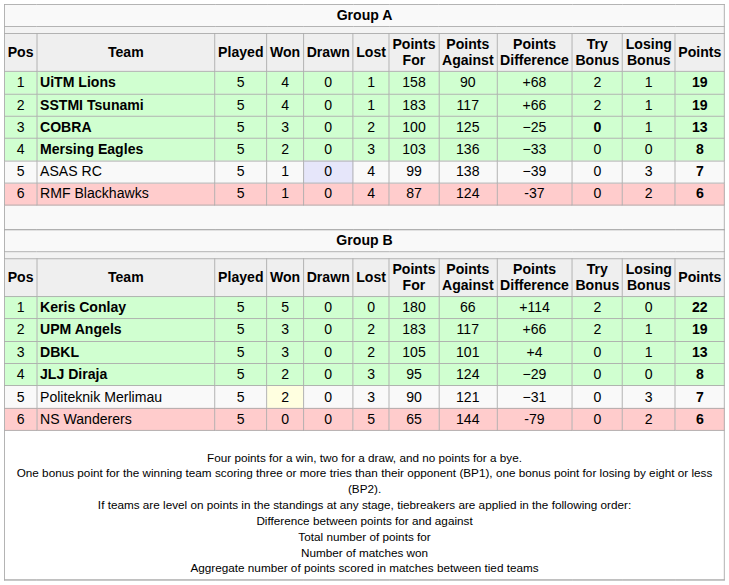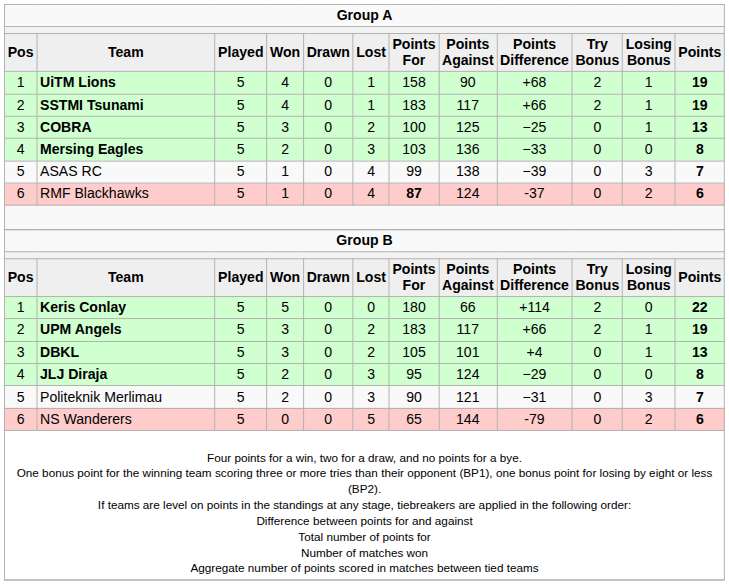(597, 127) bold -> (597, 127) normal
(328, 171) lavender background -> (328, 171) no background
(414, 194) normal -> (414, 194) bold
(285, 397) lightyellow background -> (285, 397) no background
